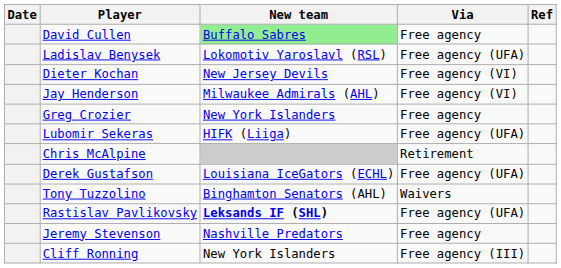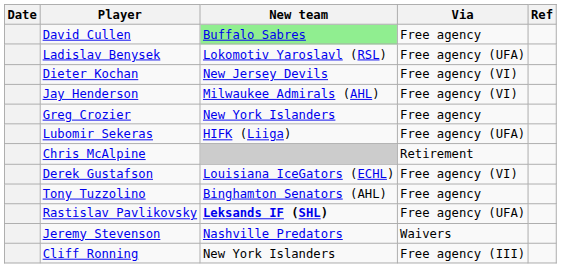(463, 174) Free agency (UFA) -> (459, 174) Free agency (VI)
(426, 194) Waivers -> (441, 194) Free agency
(441, 234) Free agency -> (426, 234) Waivers
